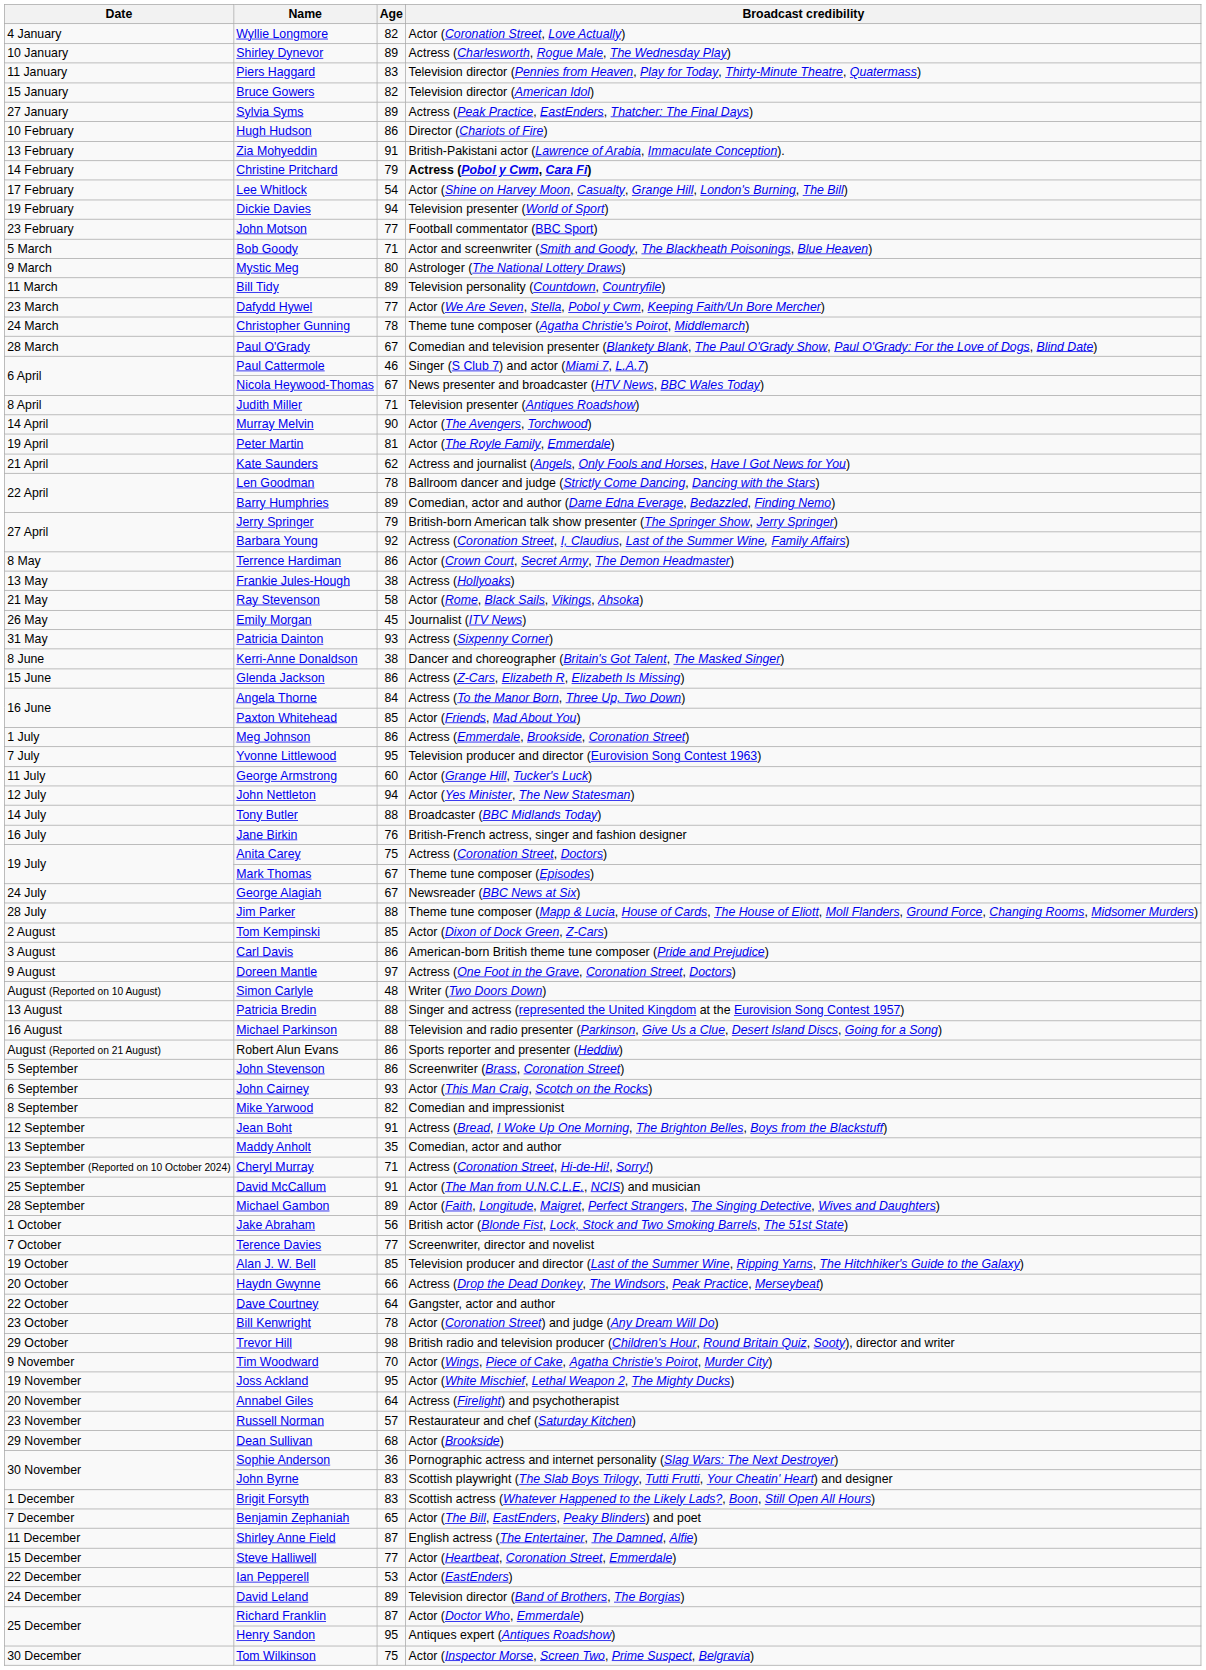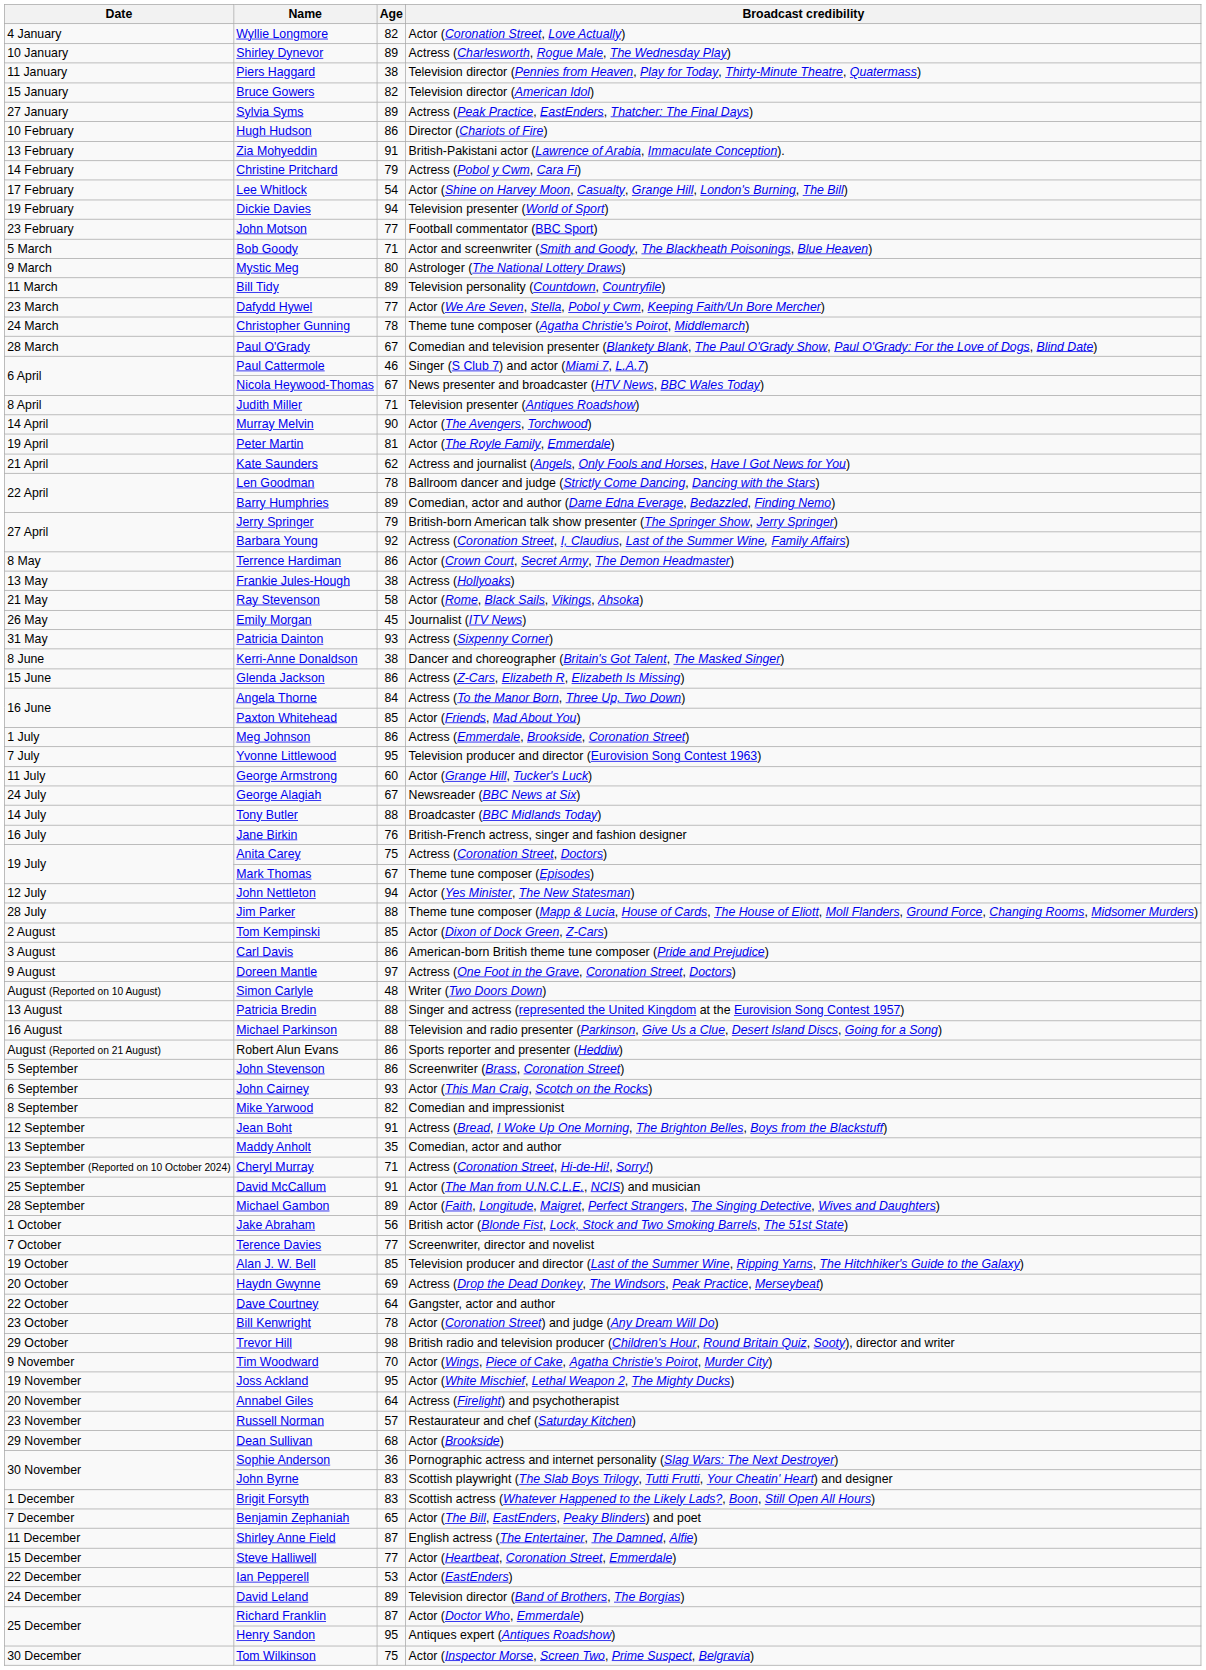(391, 72) 83 -> (391, 72) 38
(500, 170) bold -> (495, 170) normal
rows swapped: (276, 795) <-> (279, 893)
(391, 1284) 66 -> (391, 1284) 69
